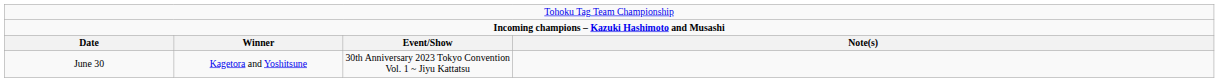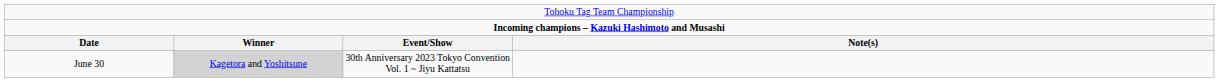(258, 64) no background -> (258, 64) lightgrey background
